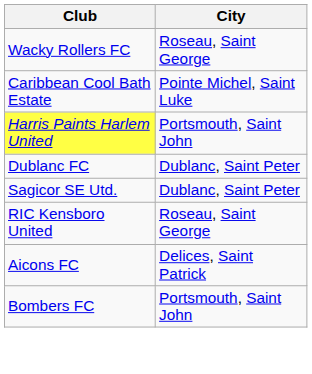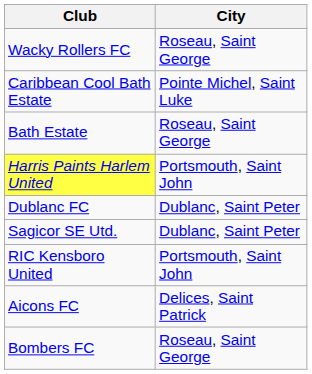+ row: (48, 132)
(207, 223) Roseau, Saint George -> (220, 264) Portsmouth, Saint John
(220, 306) Portsmouth, Saint John -> (207, 348) Roseau, Saint George
